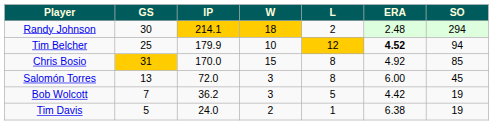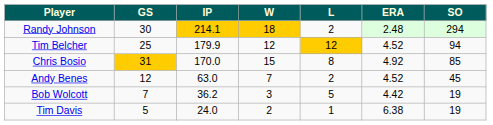(271, 45) 10 -> (269, 45) 12
(395, 45) bold -> (393, 45) normal
- row: (60, 78)
+ row: (59, 78)
